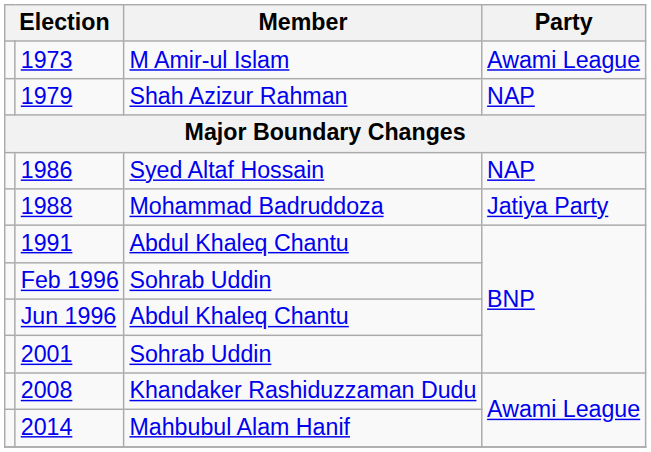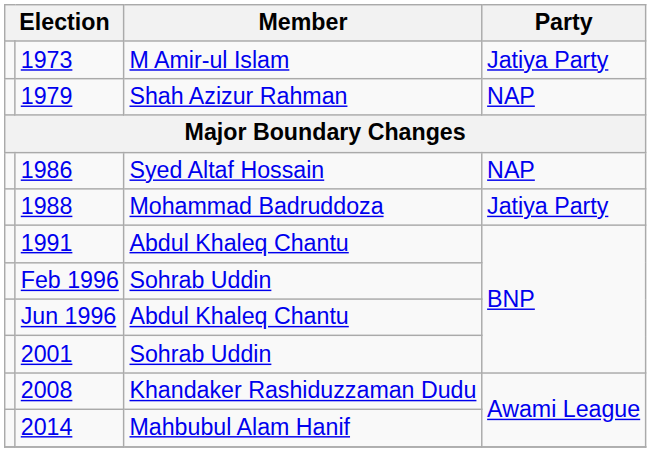(564, 59) Awami League -> (548, 59) Jatiya Party
